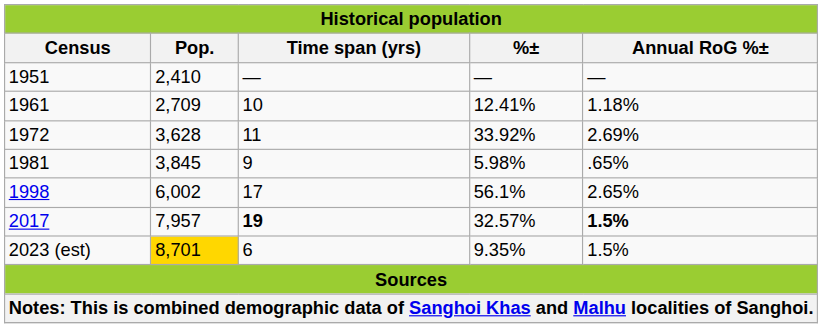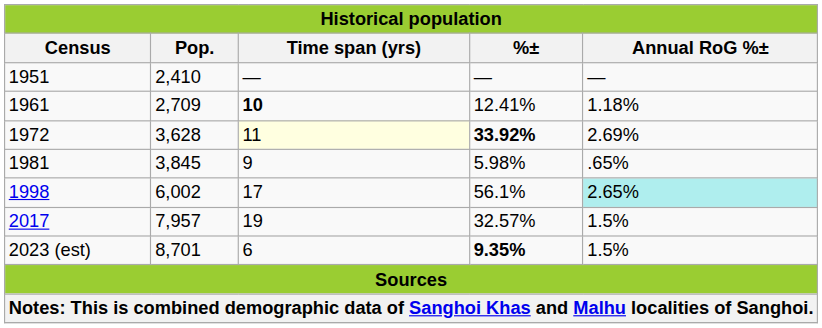(253, 105) normal -> (253, 105) bold
(252, 134) no background -> (252, 134) lightyellow background
(505, 134) normal -> (505, 134) bold
(613, 192) no background -> (613, 192) paleturquoise background
(253, 221) bold -> (253, 221) normal
(608, 221) bold -> (608, 221) normal
(178, 250) gold background -> (178, 250) no background
(499, 250) normal -> (499, 250) bold
